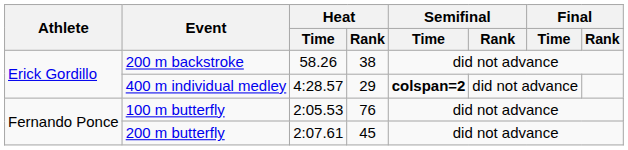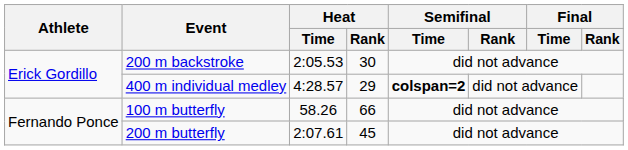(318, 63) 58.26 -> (318, 63) 2:05.53
(367, 63) 38 -> (367, 63) 30
(318, 110) 2:05.53 -> (318, 110) 58.26
(367, 110) 76 -> (367, 110) 66
